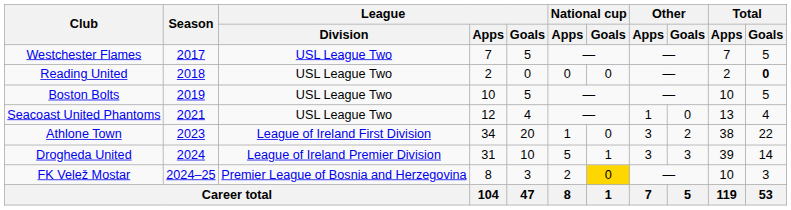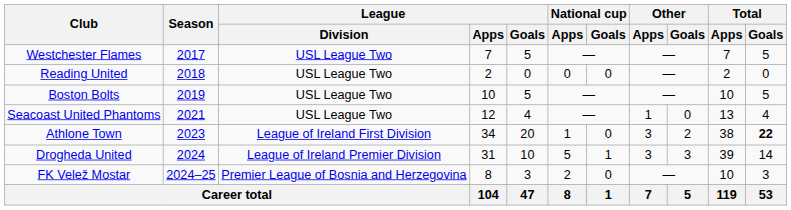(766, 74) bold -> (766, 74) normal
(766, 134) normal -> (766, 134) bold
(608, 174) gold background -> (608, 174) no background
